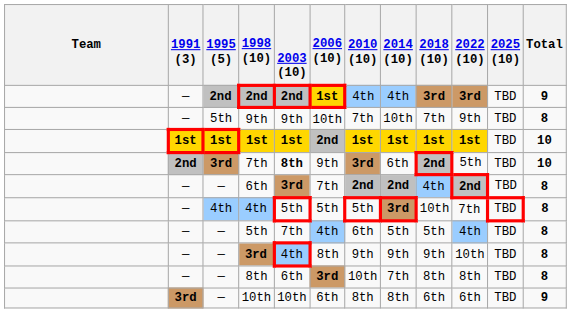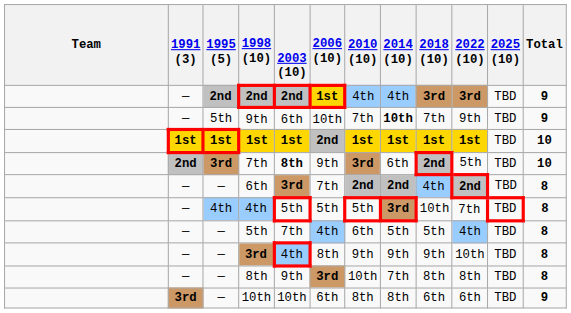(292, 119) 9th -> (292, 119) 6th
(398, 118) normal -> (398, 118) bold
(544, 118) 8 -> (544, 118) 9
(292, 277) 6th -> (292, 277) 9th
